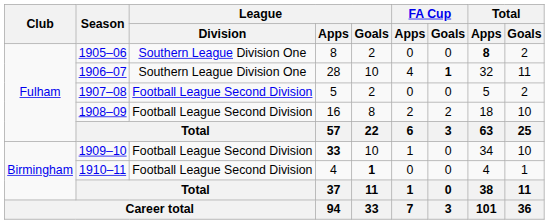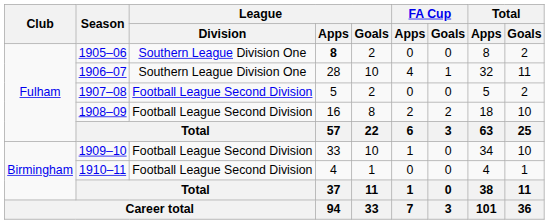(333, 53) normal -> (333, 53) bold
(486, 53) bold -> (486, 53) normal
(448, 72) bold -> (448, 72) normal
(333, 151) bold -> (333, 151) normal
(372, 170) bold -> (372, 170) normal
